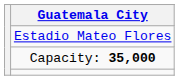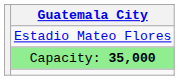(93, 58) no background -> (93, 58) lightgreen background
